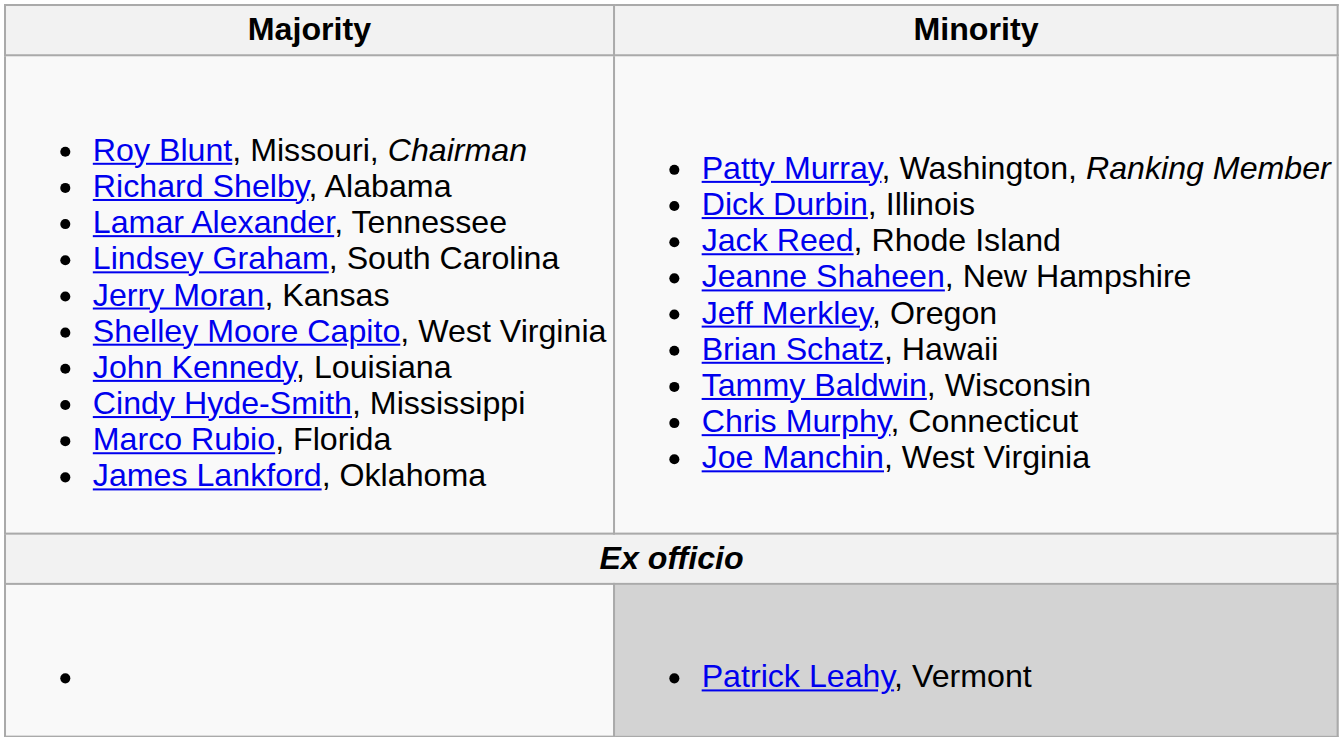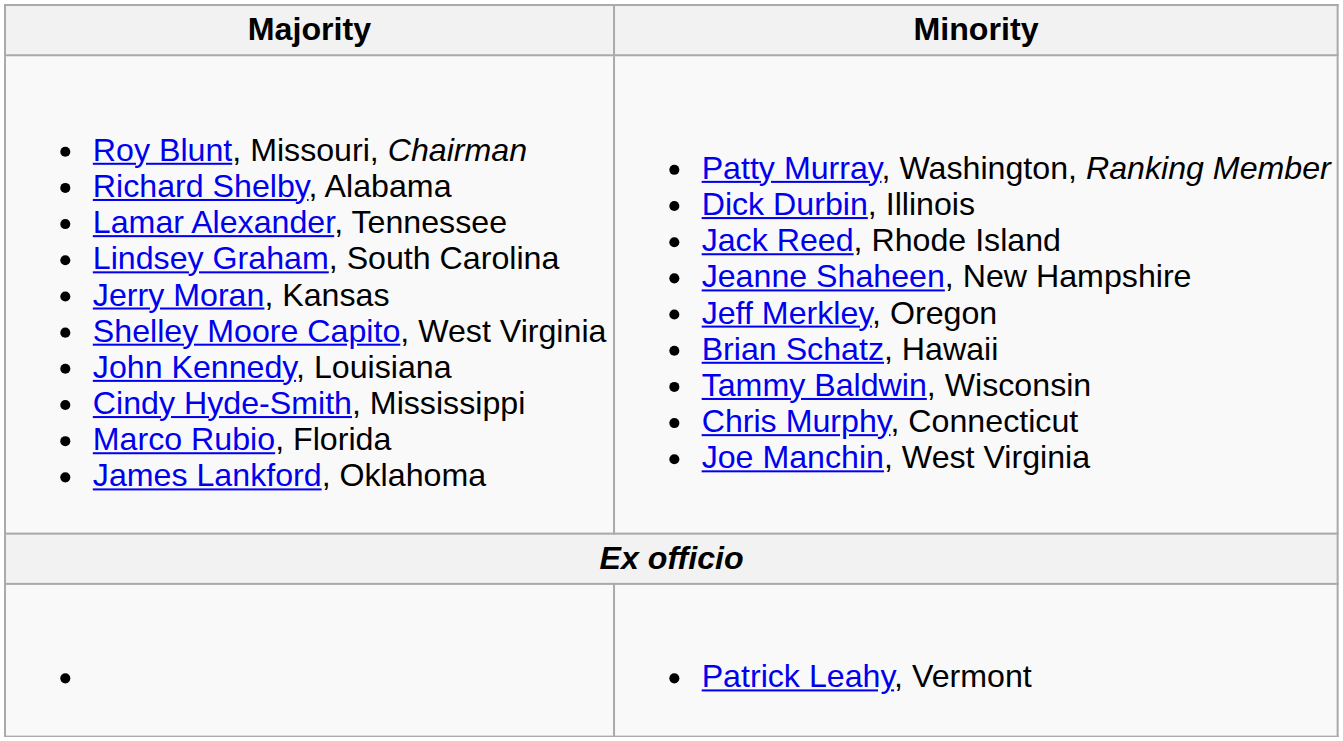(976, 678) lightgrey background -> (976, 678) no background
